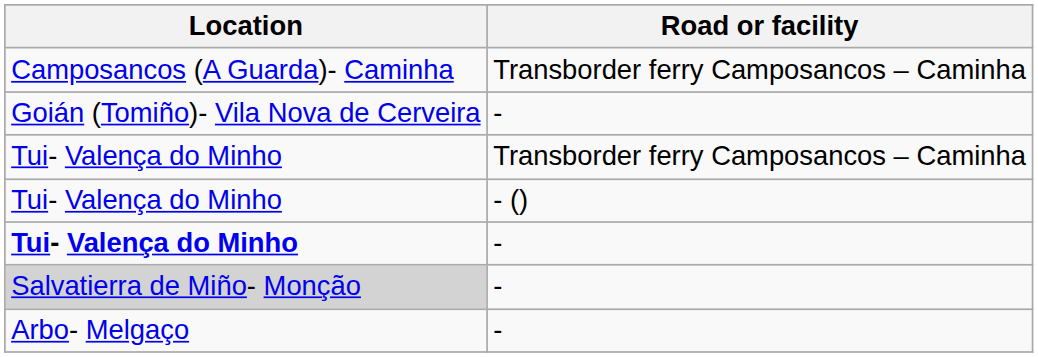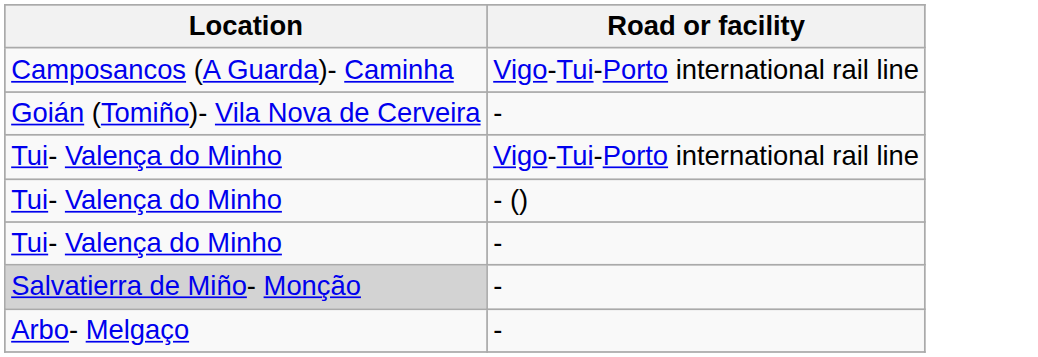(760, 69) Transborder ferry Camposancos – Caminha -> (706, 69) Vigo-Tui-Porto international rail line
(760, 156) Transborder ferry Camposancos – Caminha -> (706, 156) Vigo-Tui-Porto international rail line
(155, 243) bold -> (147, 243) normal
